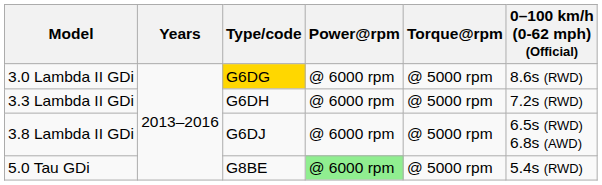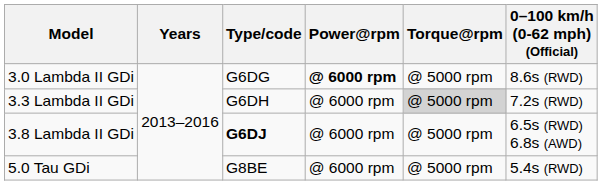(248, 76) gold background -> (248, 76) no background
(352, 76) normal -> (353, 76) bold
(450, 100) no background -> (450, 100) lightgrey background
(246, 134) normal -> (246, 134) bold
(352, 167) lightgreen background -> (352, 167) no background
